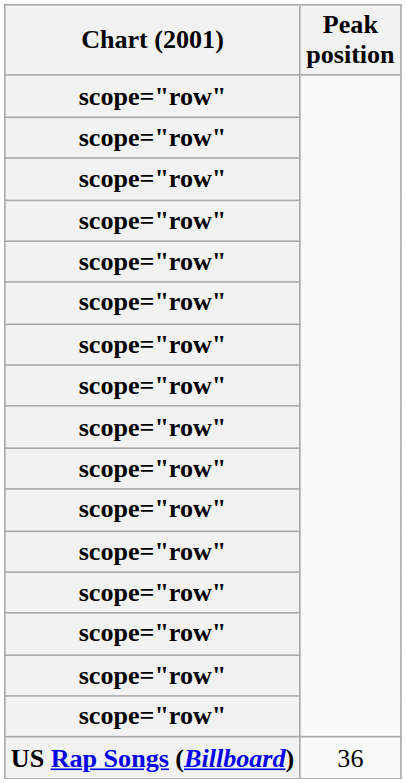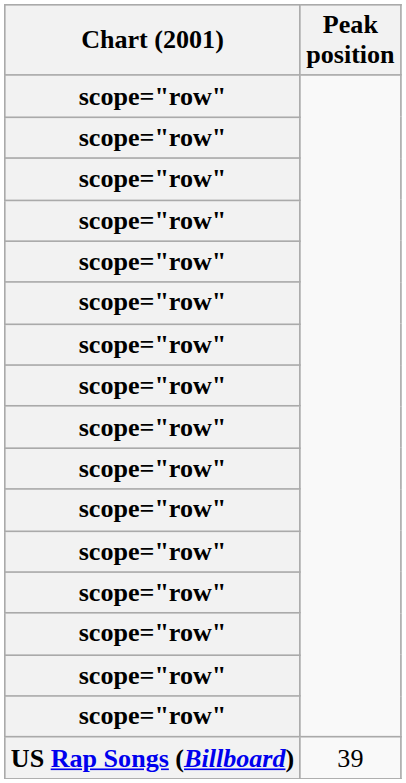(350, 757) 36 -> (350, 757) 39
